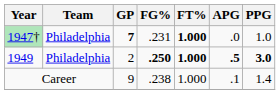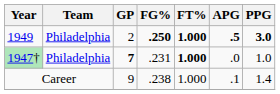rows swapped: (24, 36) <-> (20, 57)
